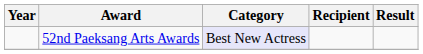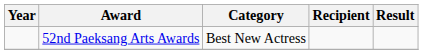(256, 37) lavender background -> (256, 37) no background
